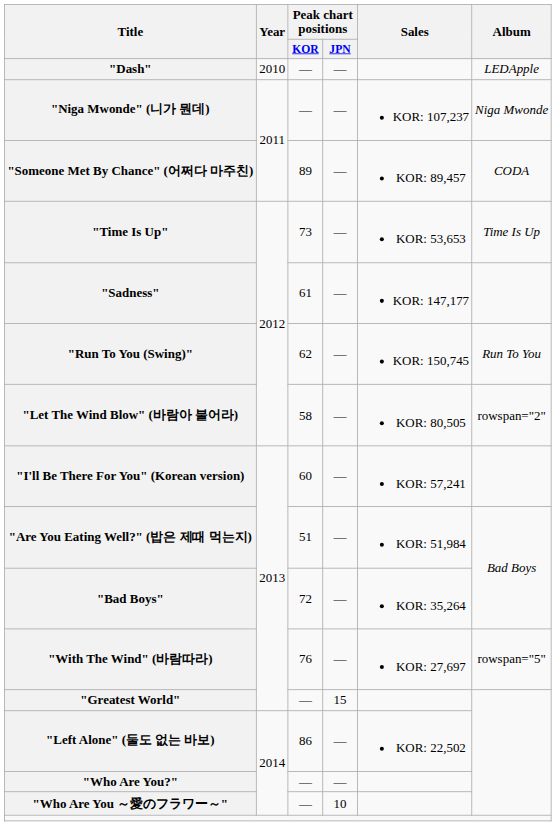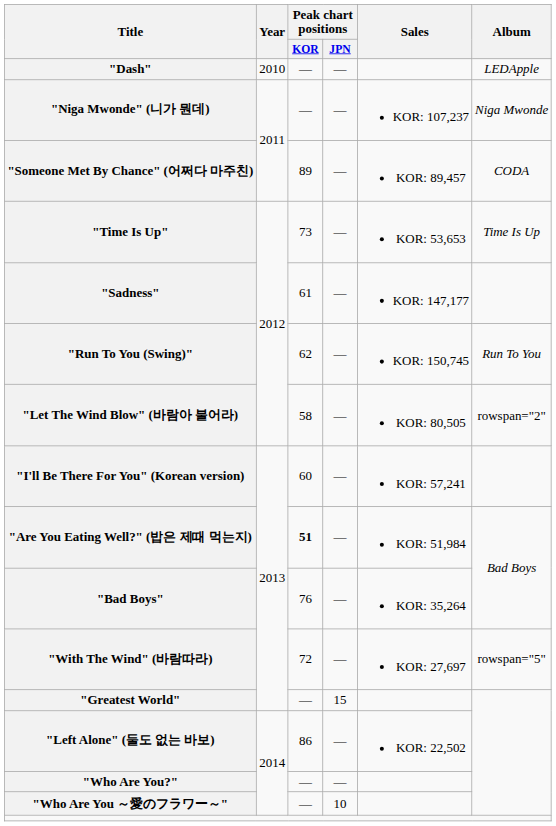(305, 537) normal -> (305, 537) bold
(305, 598) 72 -> (305, 598) 76
(305, 659) 76 -> (305, 659) 72
